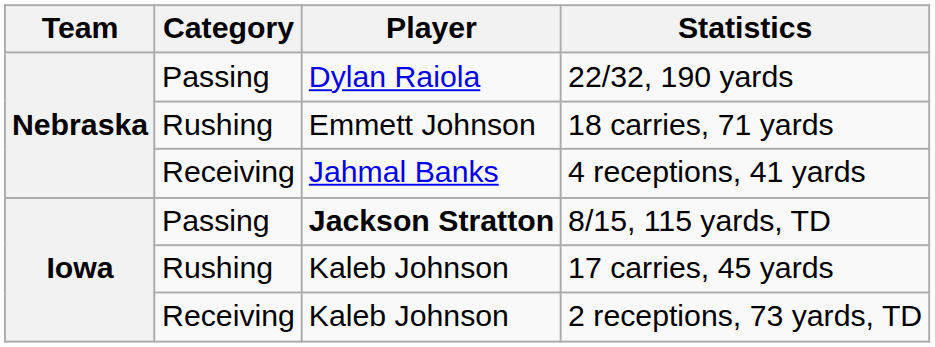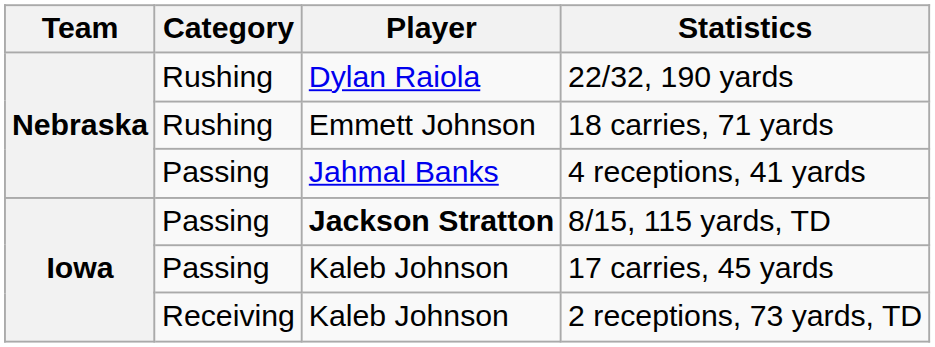(216, 76) Passing -> (218, 76) Rushing
(228, 172) Receiving -> (216, 172) Passing
(218, 268) Rushing -> (216, 268) Passing
